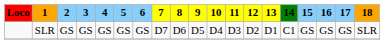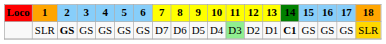(67, 30) normal -> (67, 30) bold
(234, 30) no background -> (235, 30) lightgreen background
(289, 30) normal -> (290, 30) bold
(367, 30) no background -> (368, 30) gold background
